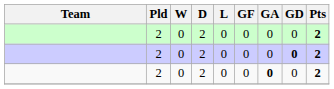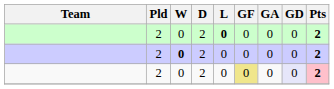(224, 34) normal -> (224, 34) bold
(181, 53) normal -> (181, 53) bold
(294, 53) bold -> (294, 53) normal
(246, 73) no background -> (246, 73) khaki background
(270, 73) bold -> (270, 73) normal
(294, 73) no background -> (294, 73) lavender background
(318, 73) no background -> (318, 73) pink background
